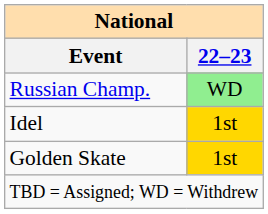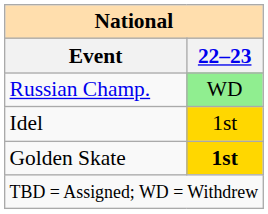(225, 157) normal -> (225, 157) bold
